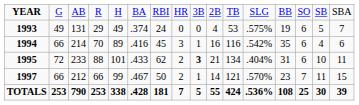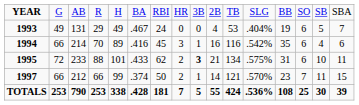(139, 28) .374 -> (139, 28) .467
(259, 28) .575% -> (259, 28) .404%
(259, 60) .404% -> (259, 60) .575%
(139, 76) .467 -> (139, 76) .374
